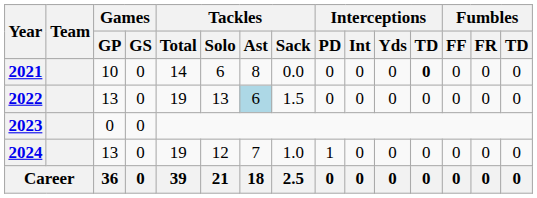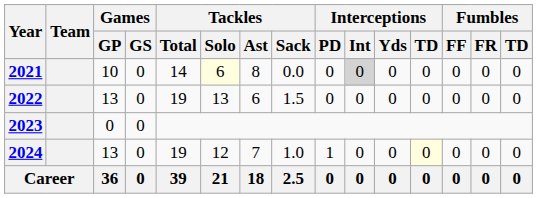(220, 71) no background -> (220, 71) lightyellow background
(360, 71) no background -> (360, 71) lightgrey background
(426, 71) bold -> (426, 71) normal
(256, 98) lightblue background -> (256, 98) no background
(426, 152) no background -> (426, 152) lightyellow background
